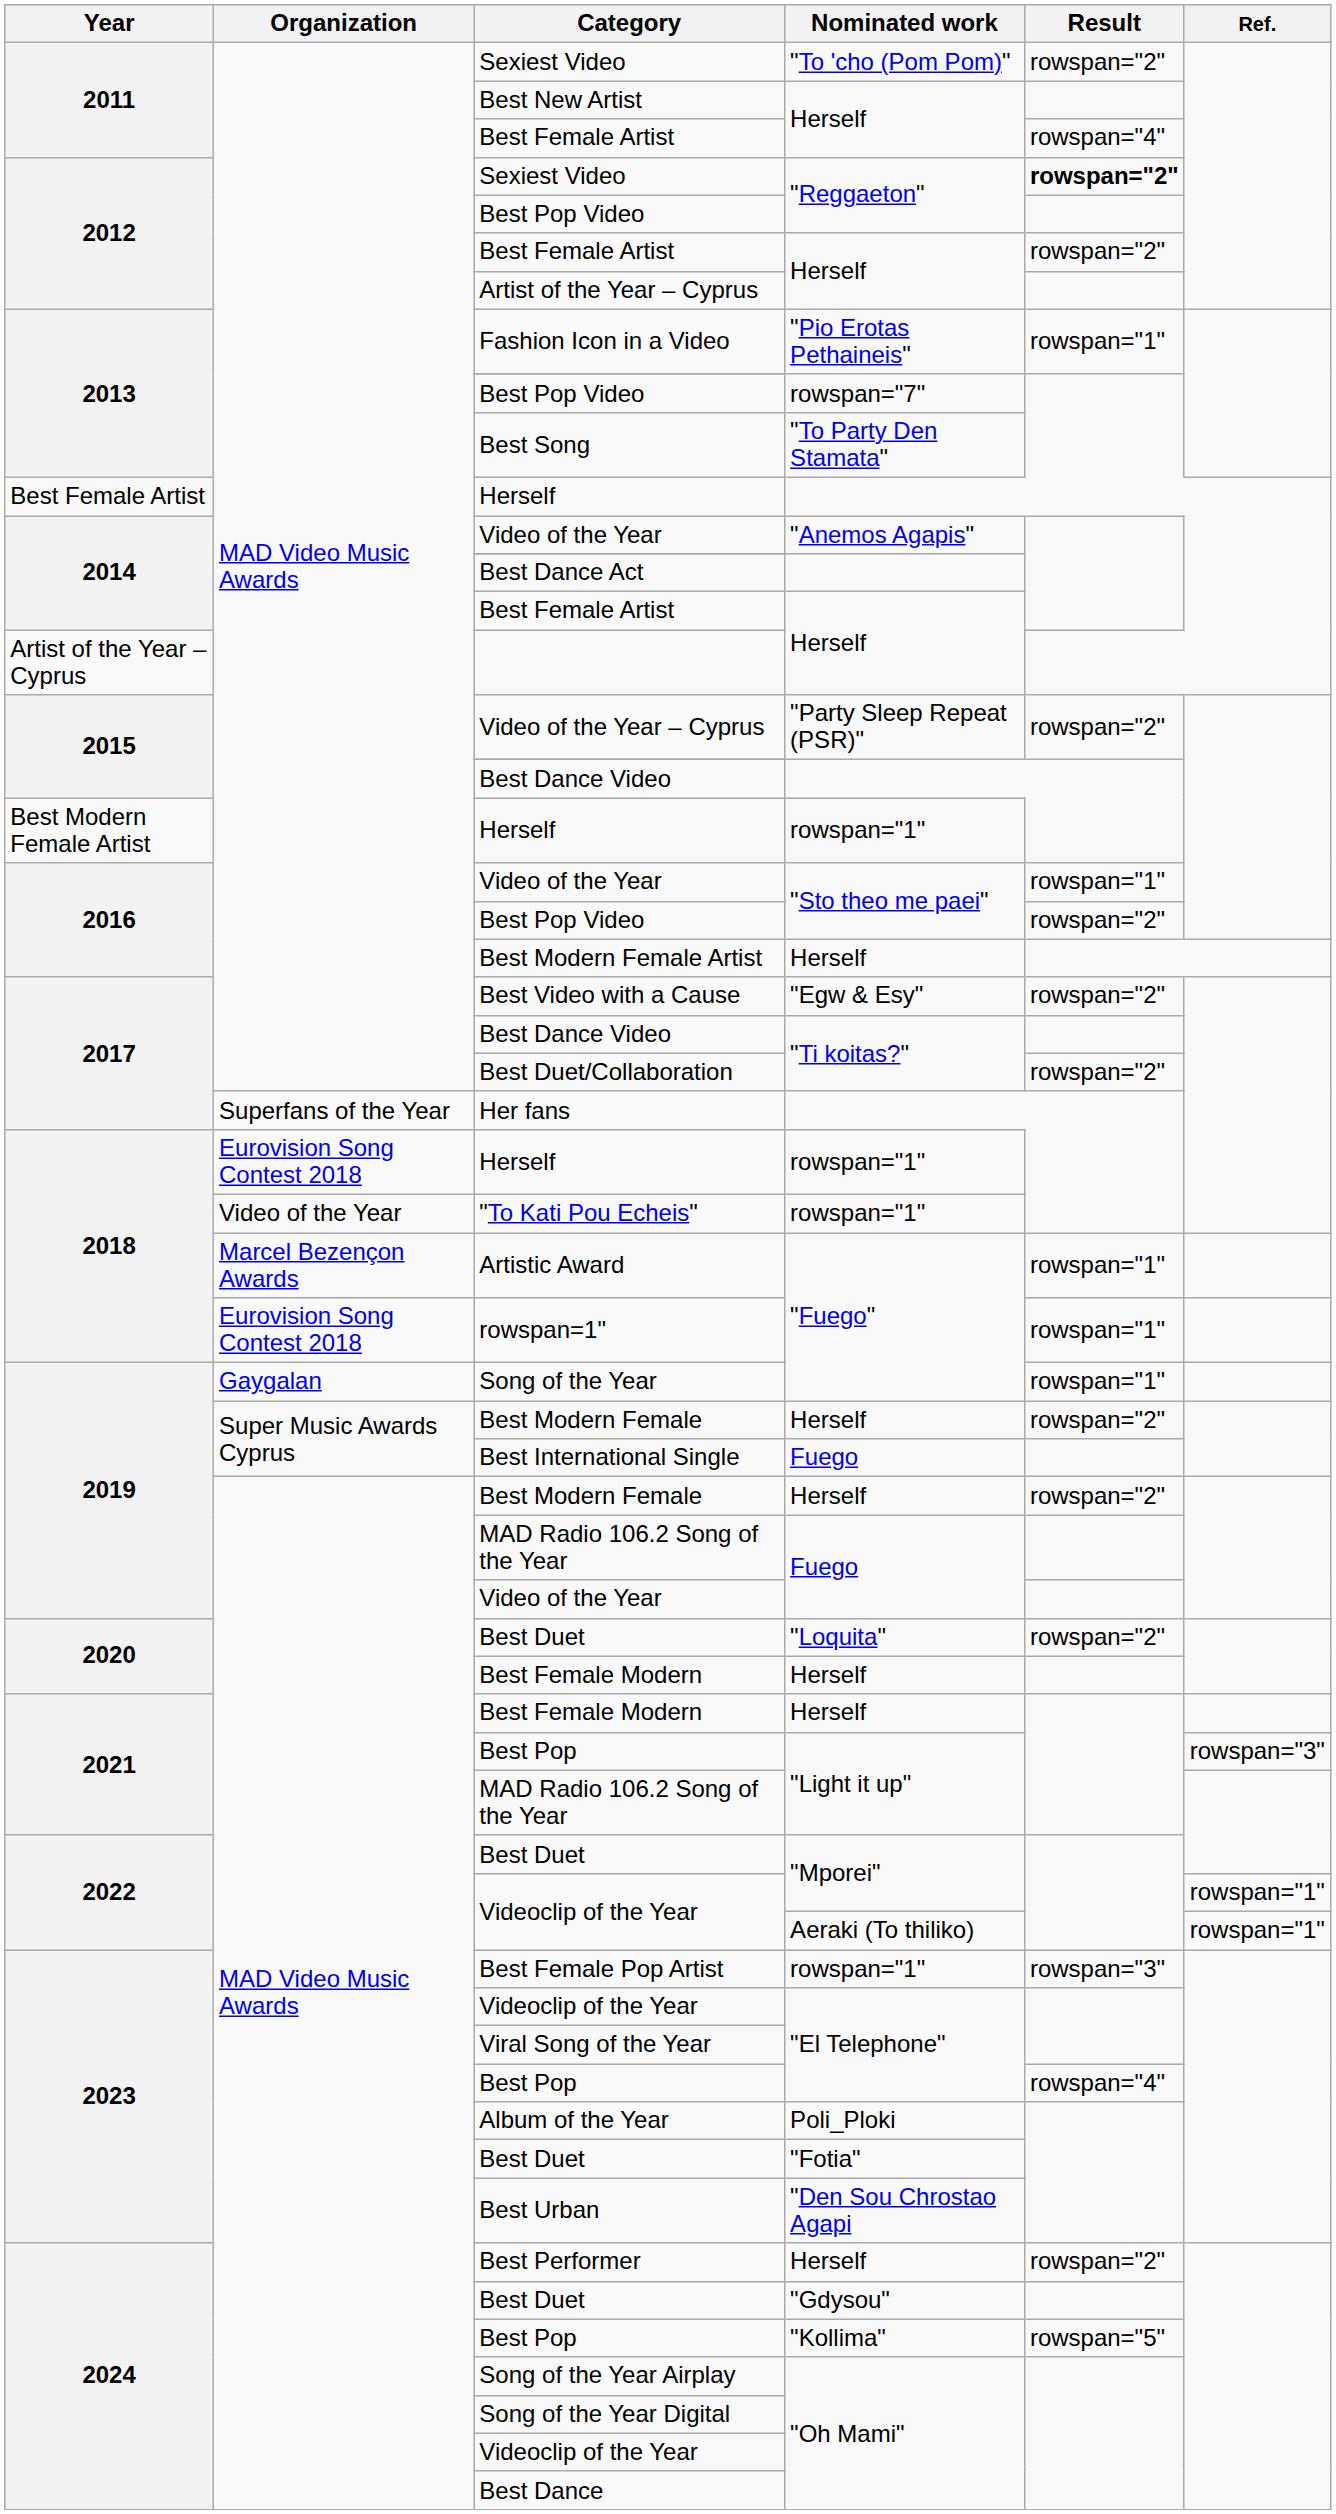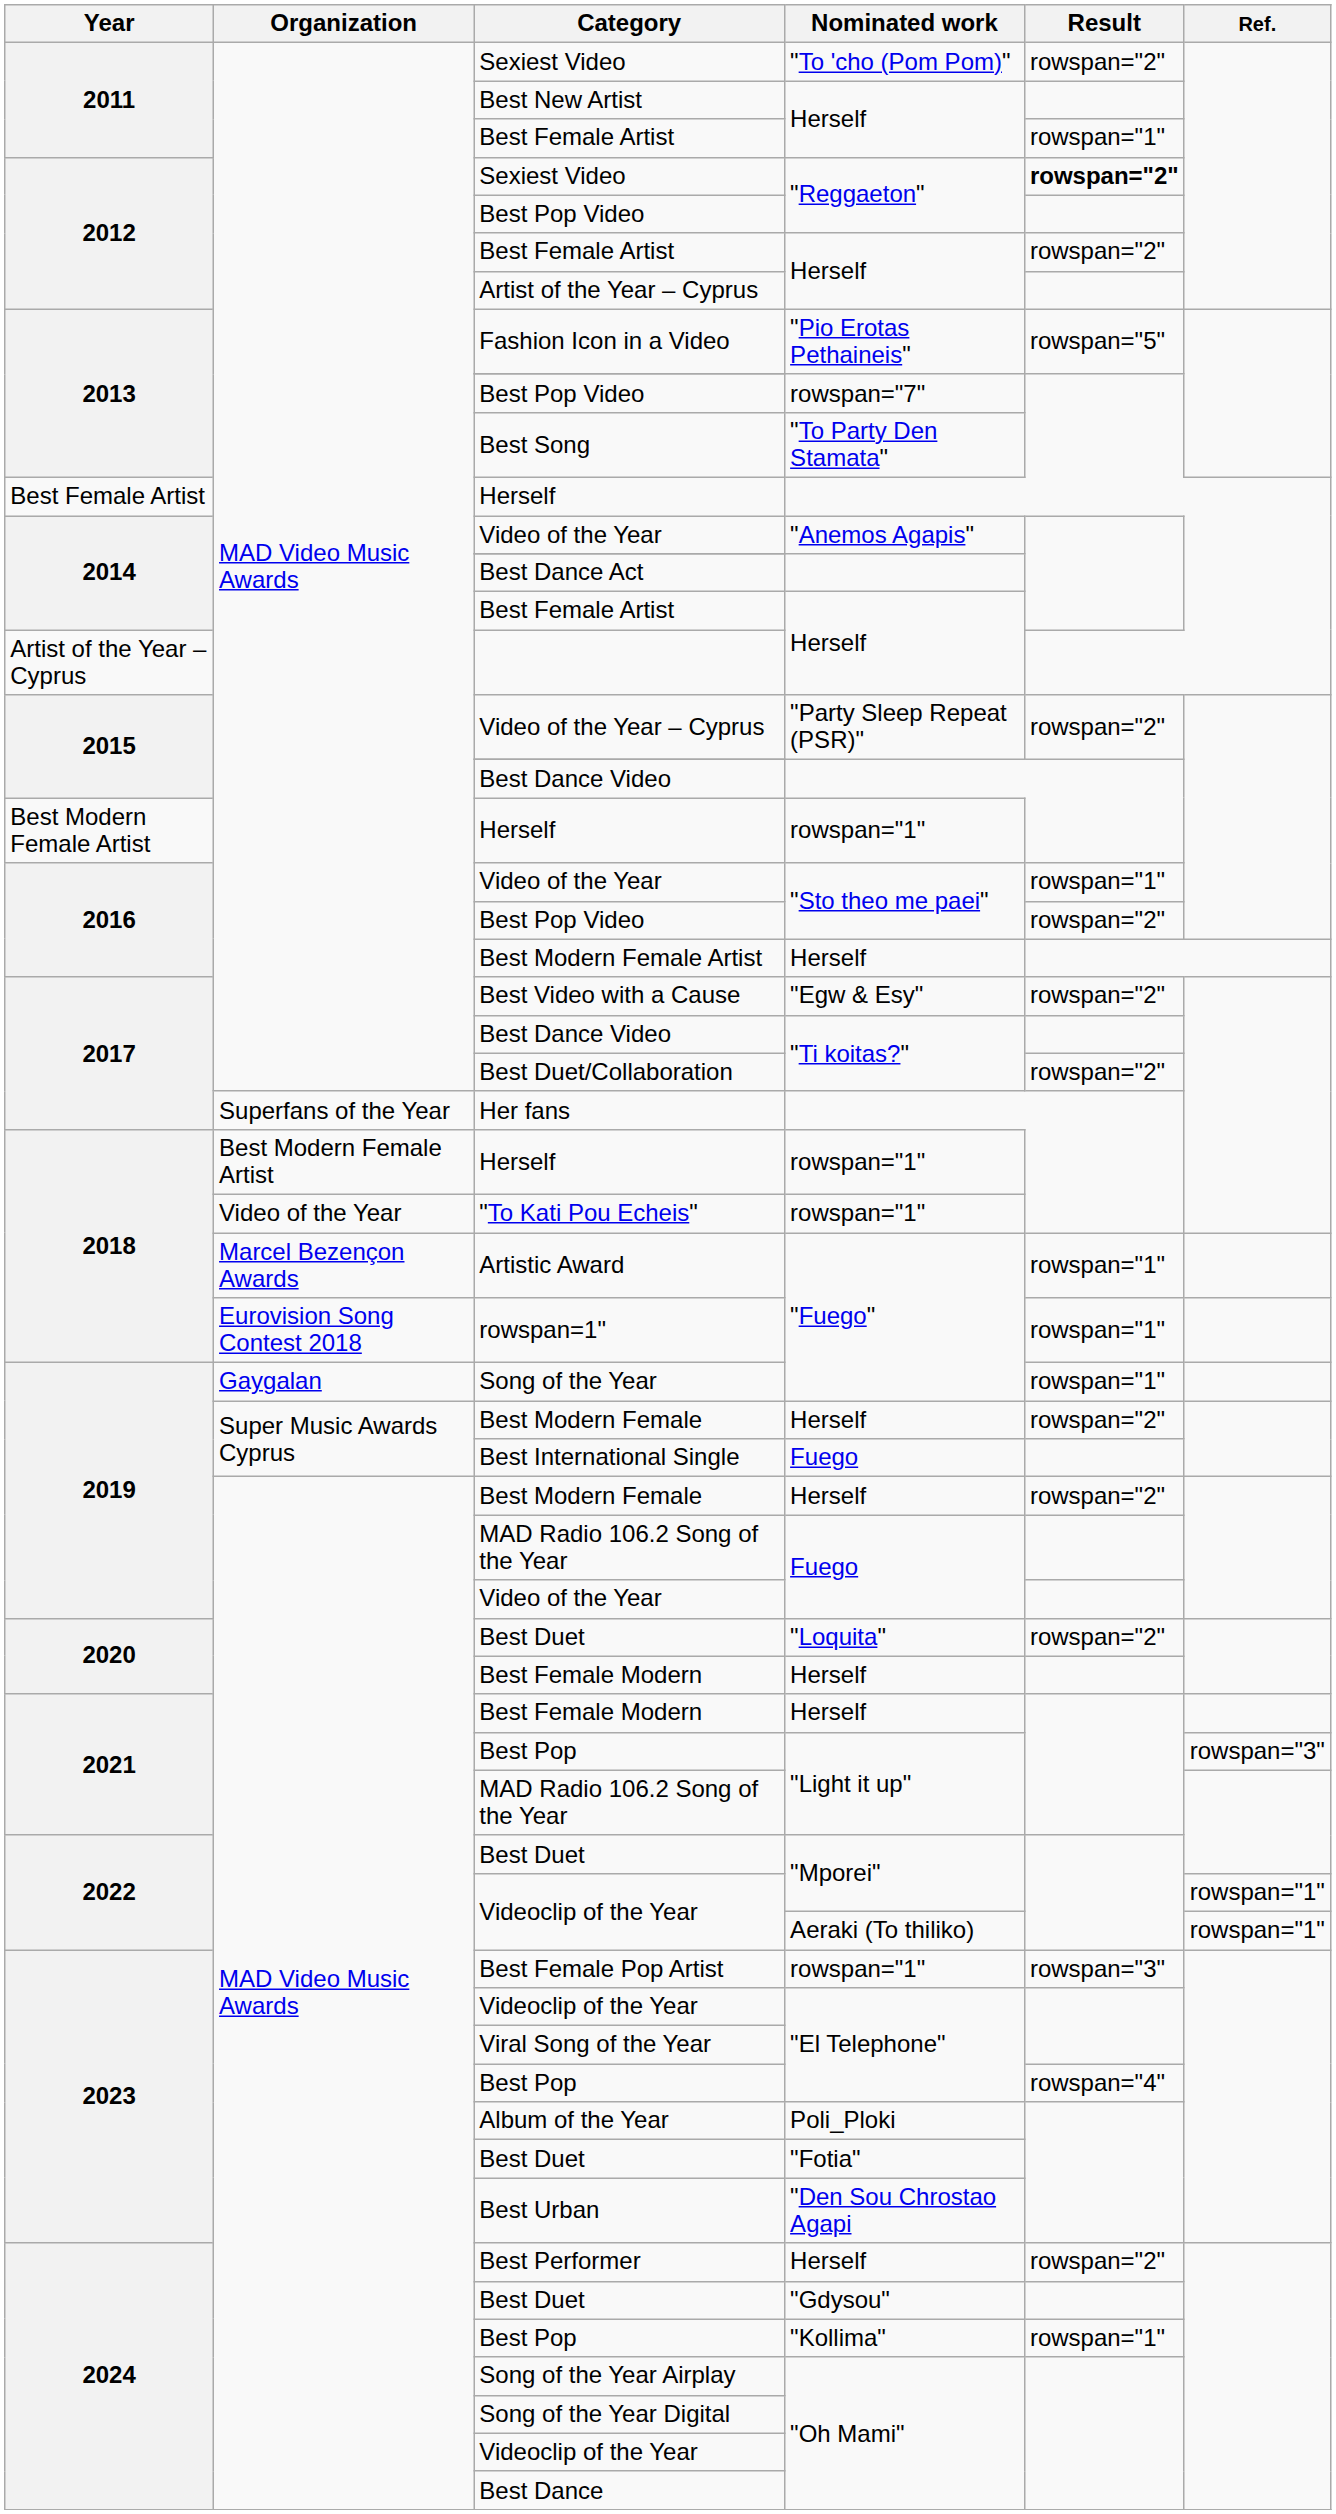(1097, 137) rowspan="4" -> (1097, 137) rowspan="1"
(1097, 341) rowspan="1" -> (1097, 341) rowspan="5"
(306, 1161) Eurovision Song Contest 2018 -> (330, 1161) Best Modern Female Artist
(1097, 2337) rowspan="5" -> (1097, 2337) rowspan="1"
